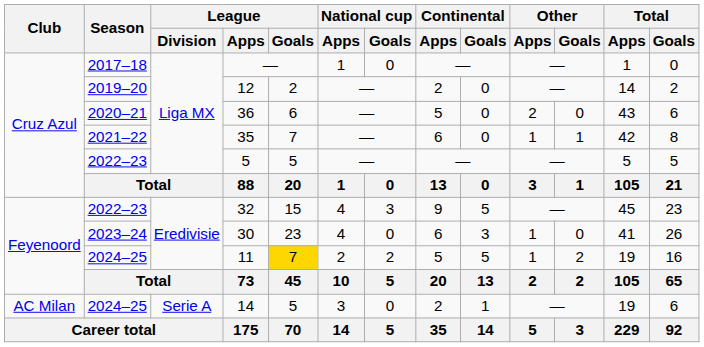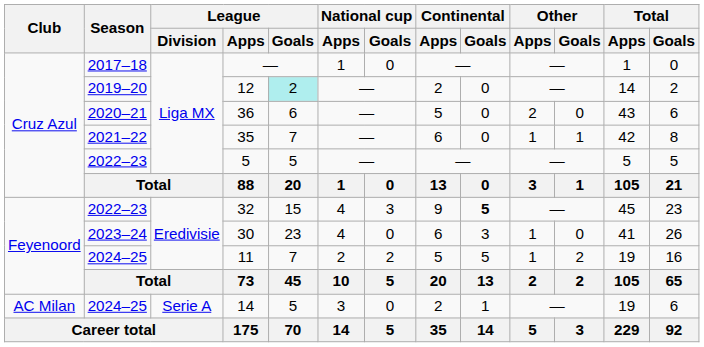(293, 88) no background -> (293, 88) paleturquoise background
(485, 209) normal -> (485, 209) bold
(293, 257) gold background -> (293, 257) no background
